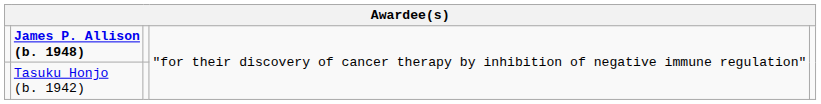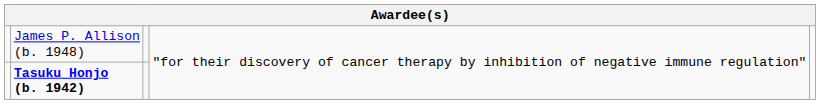(77, 44) bold -> (77, 44) normal
(61, 81) normal -> (61, 81) bold
